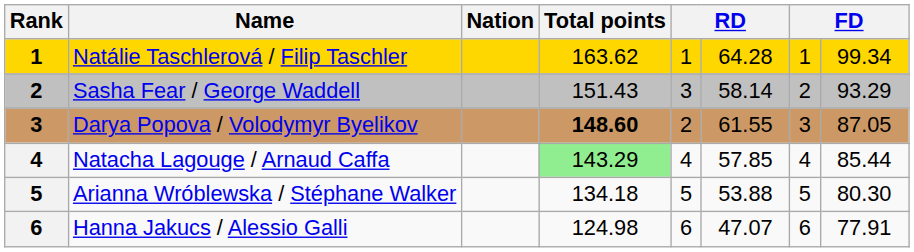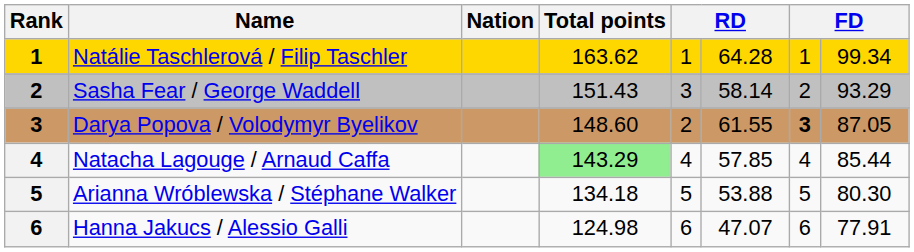(605, 125) bold -> (605, 125) normal
(805, 125) normal -> (805, 125) bold
